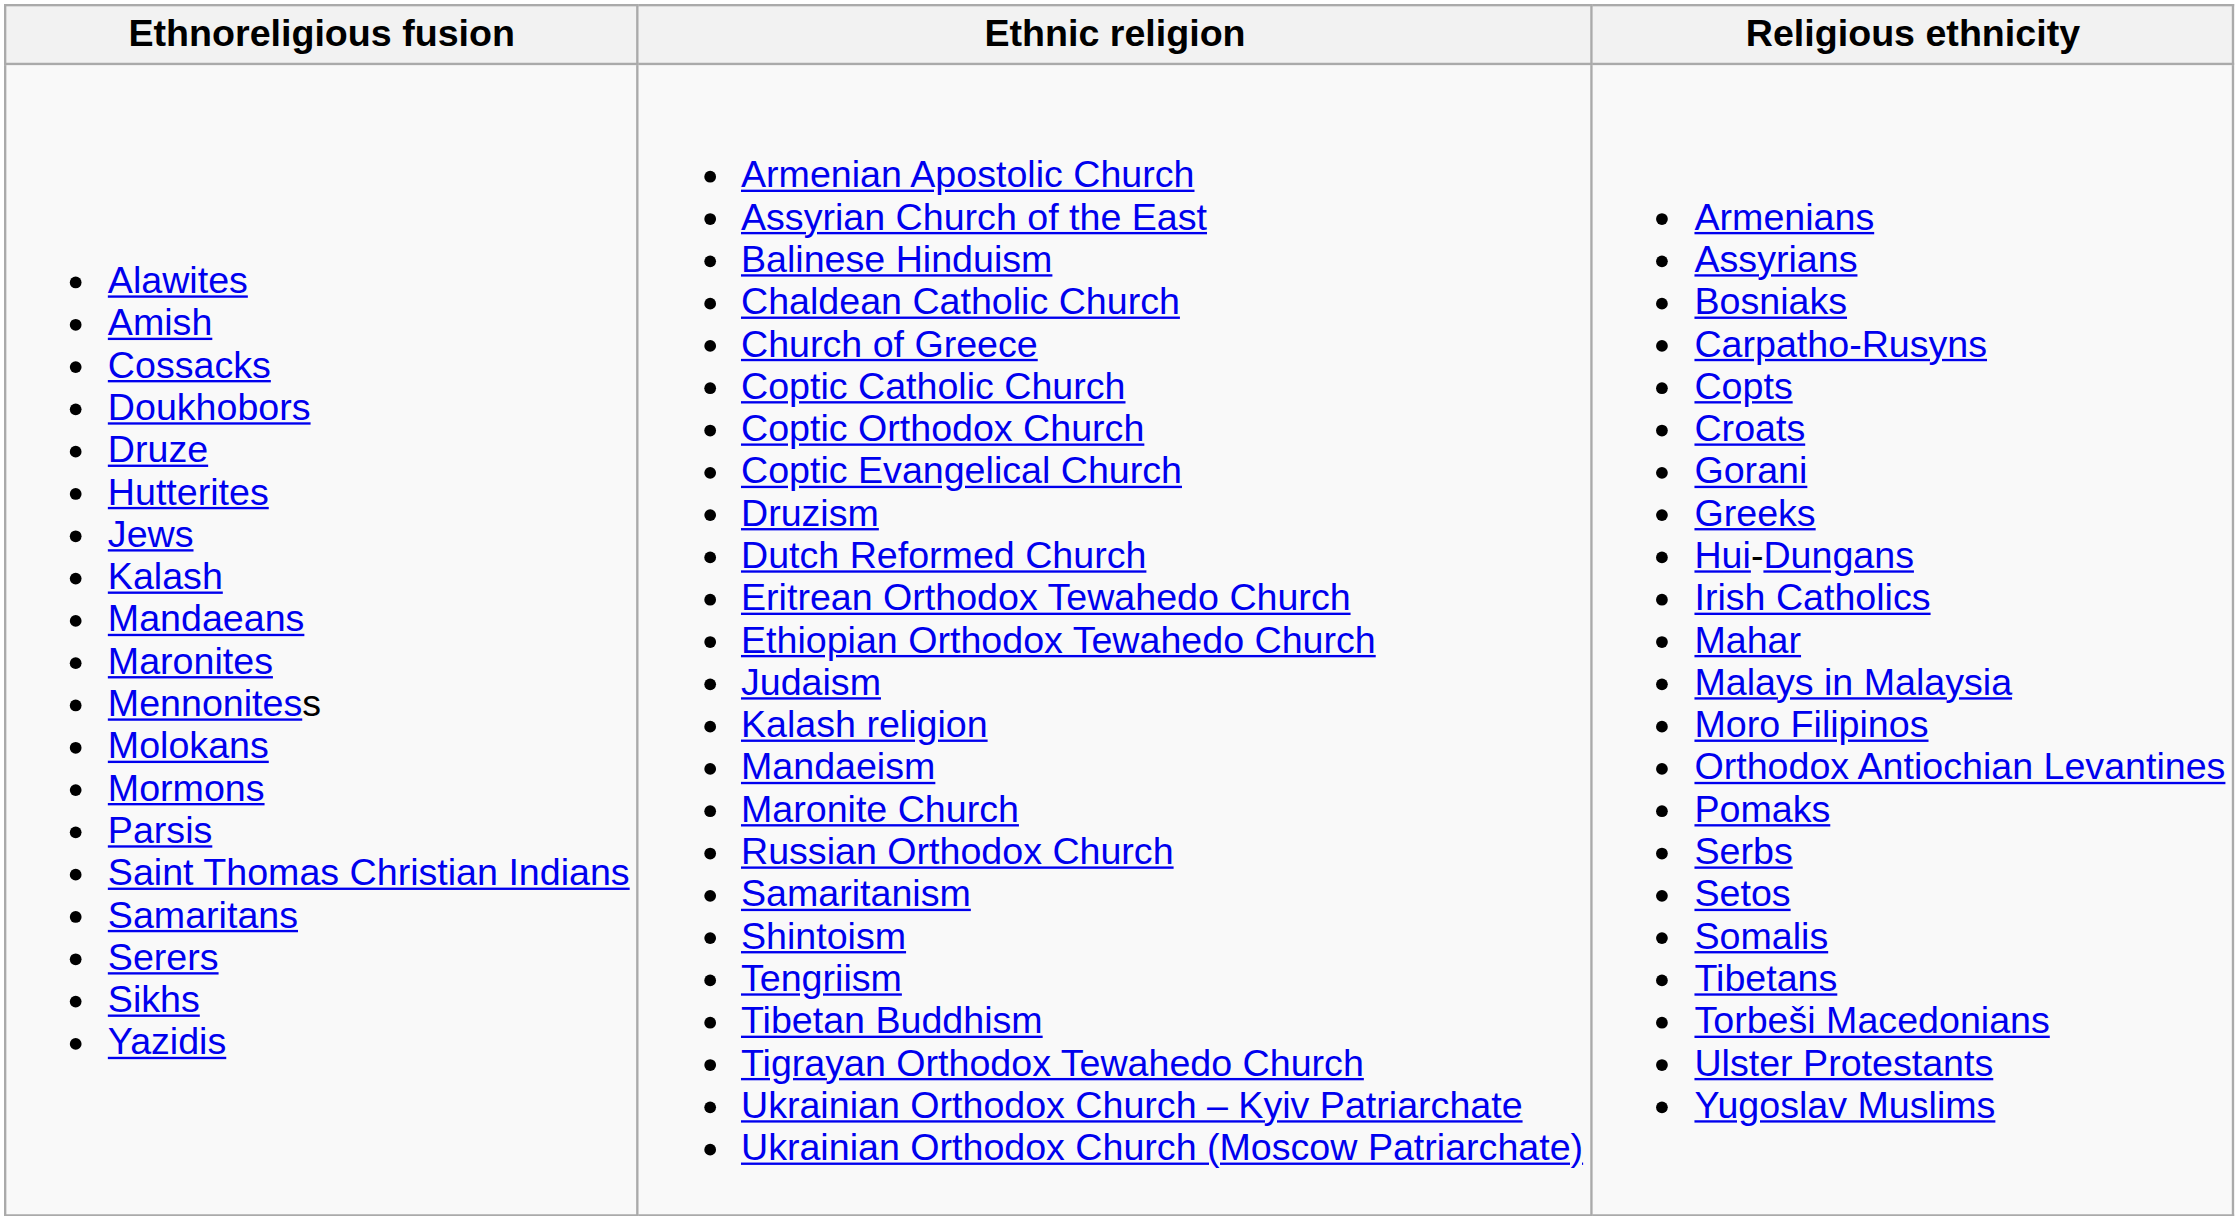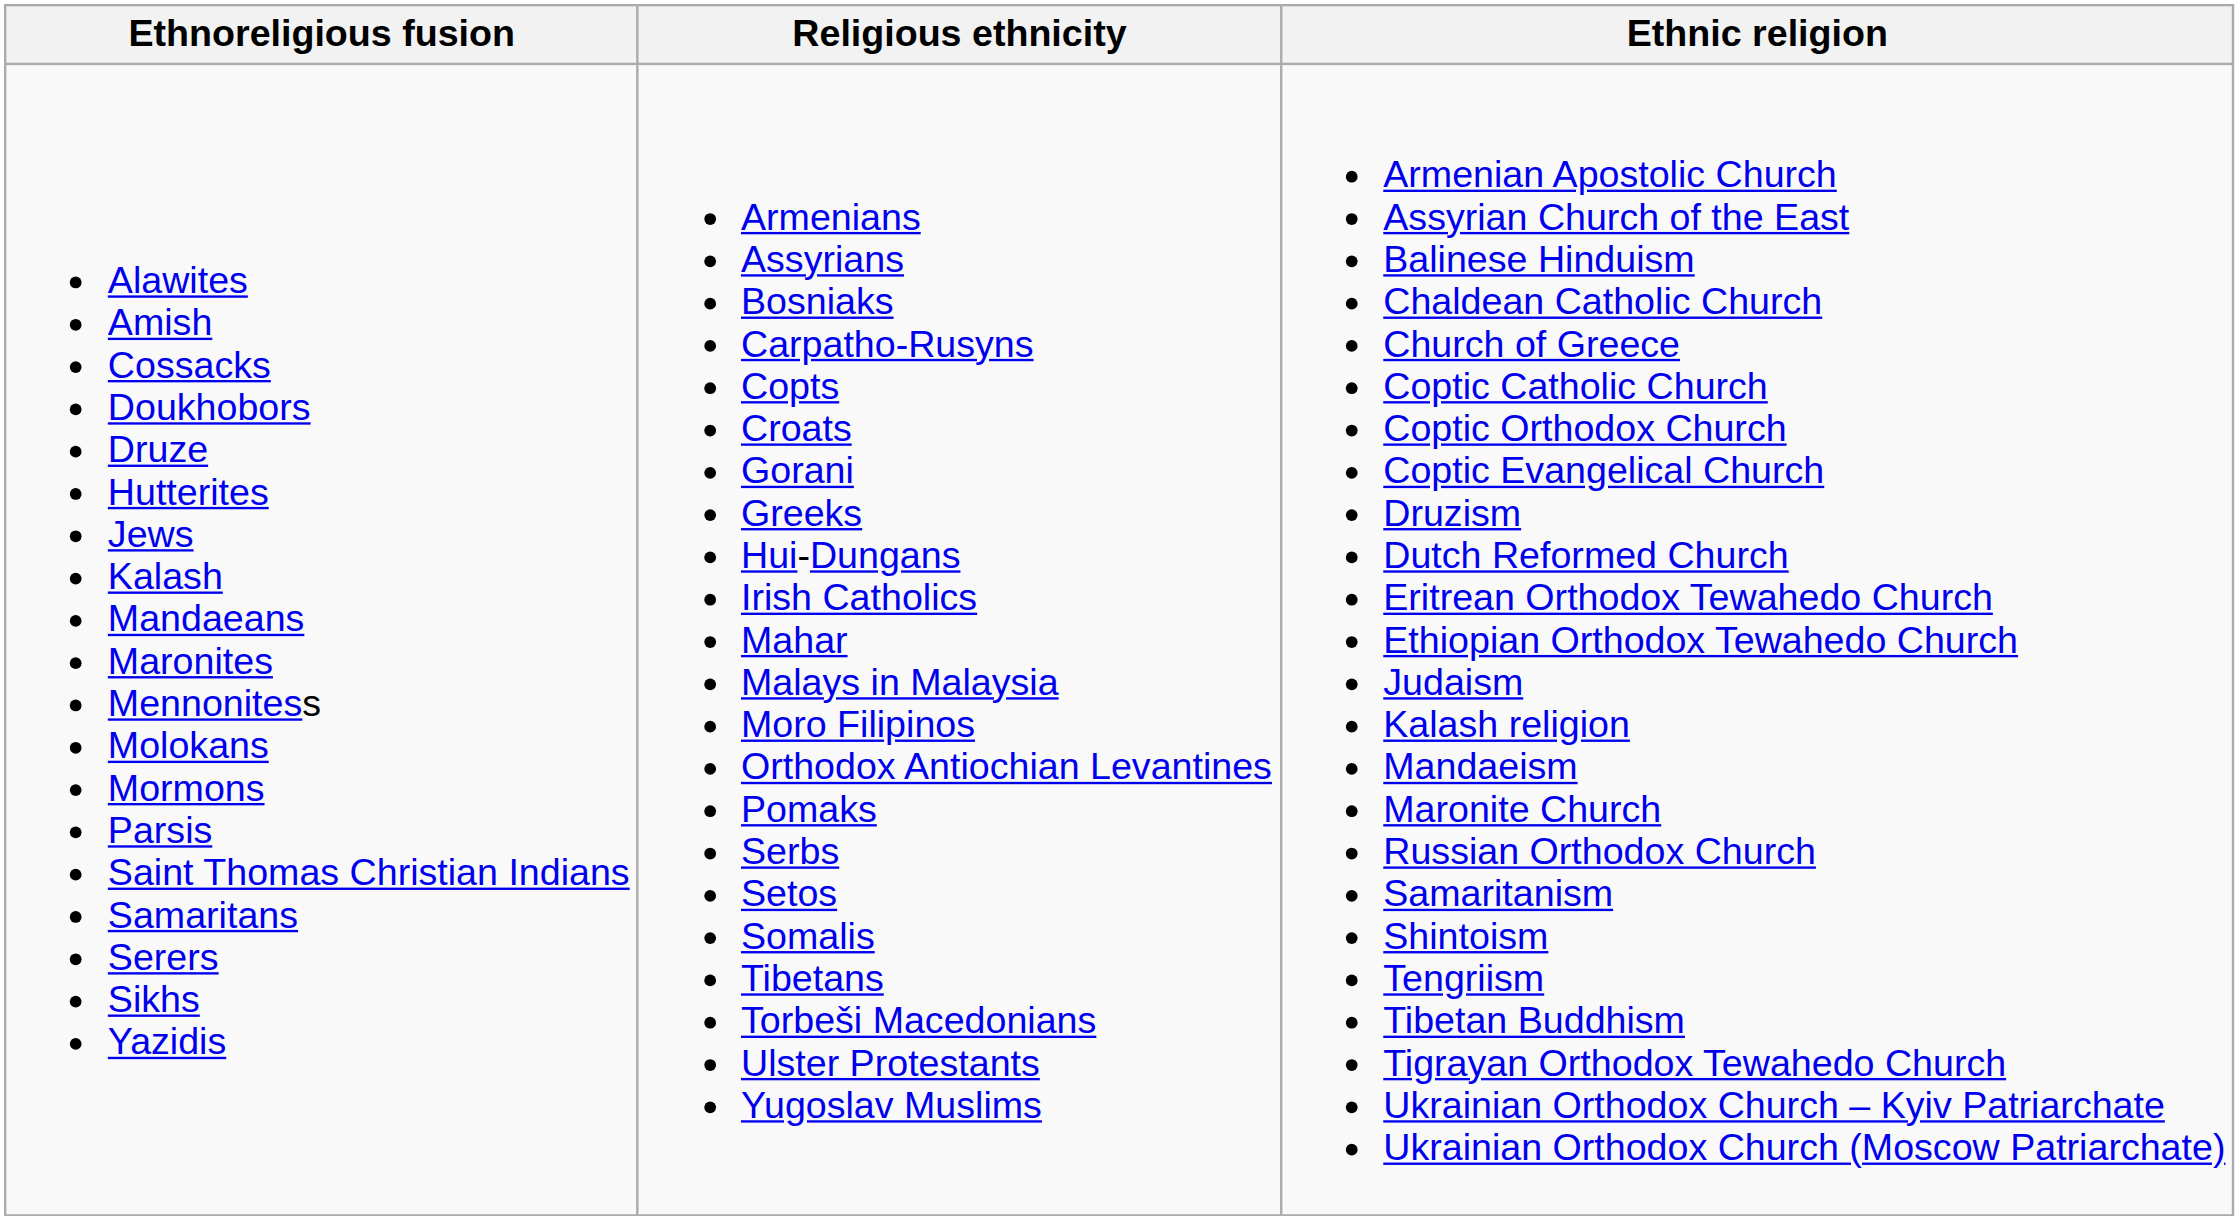columns swapped: (1115, 34) <-> (1913, 34)
